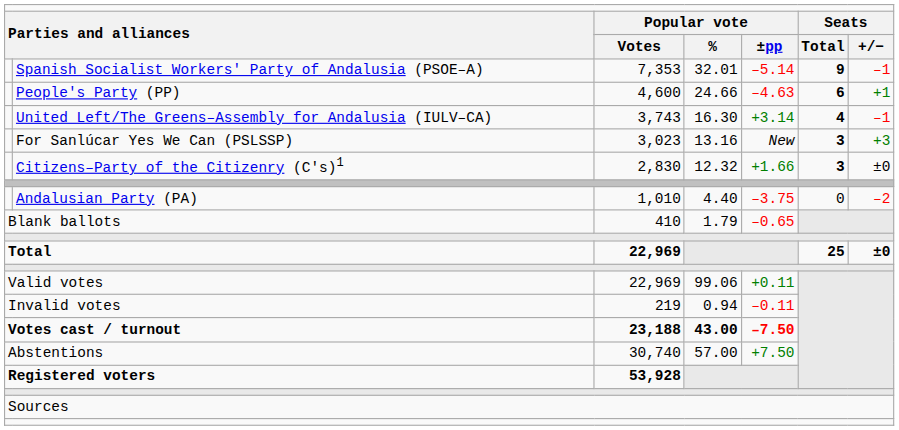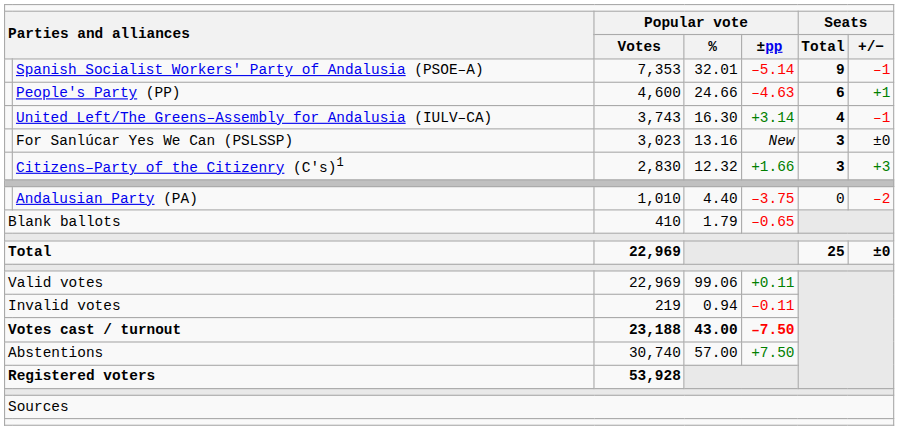(882, 141) +3 -> (882, 141) ±0
(882, 166) ±0 -> (882, 166) +3
